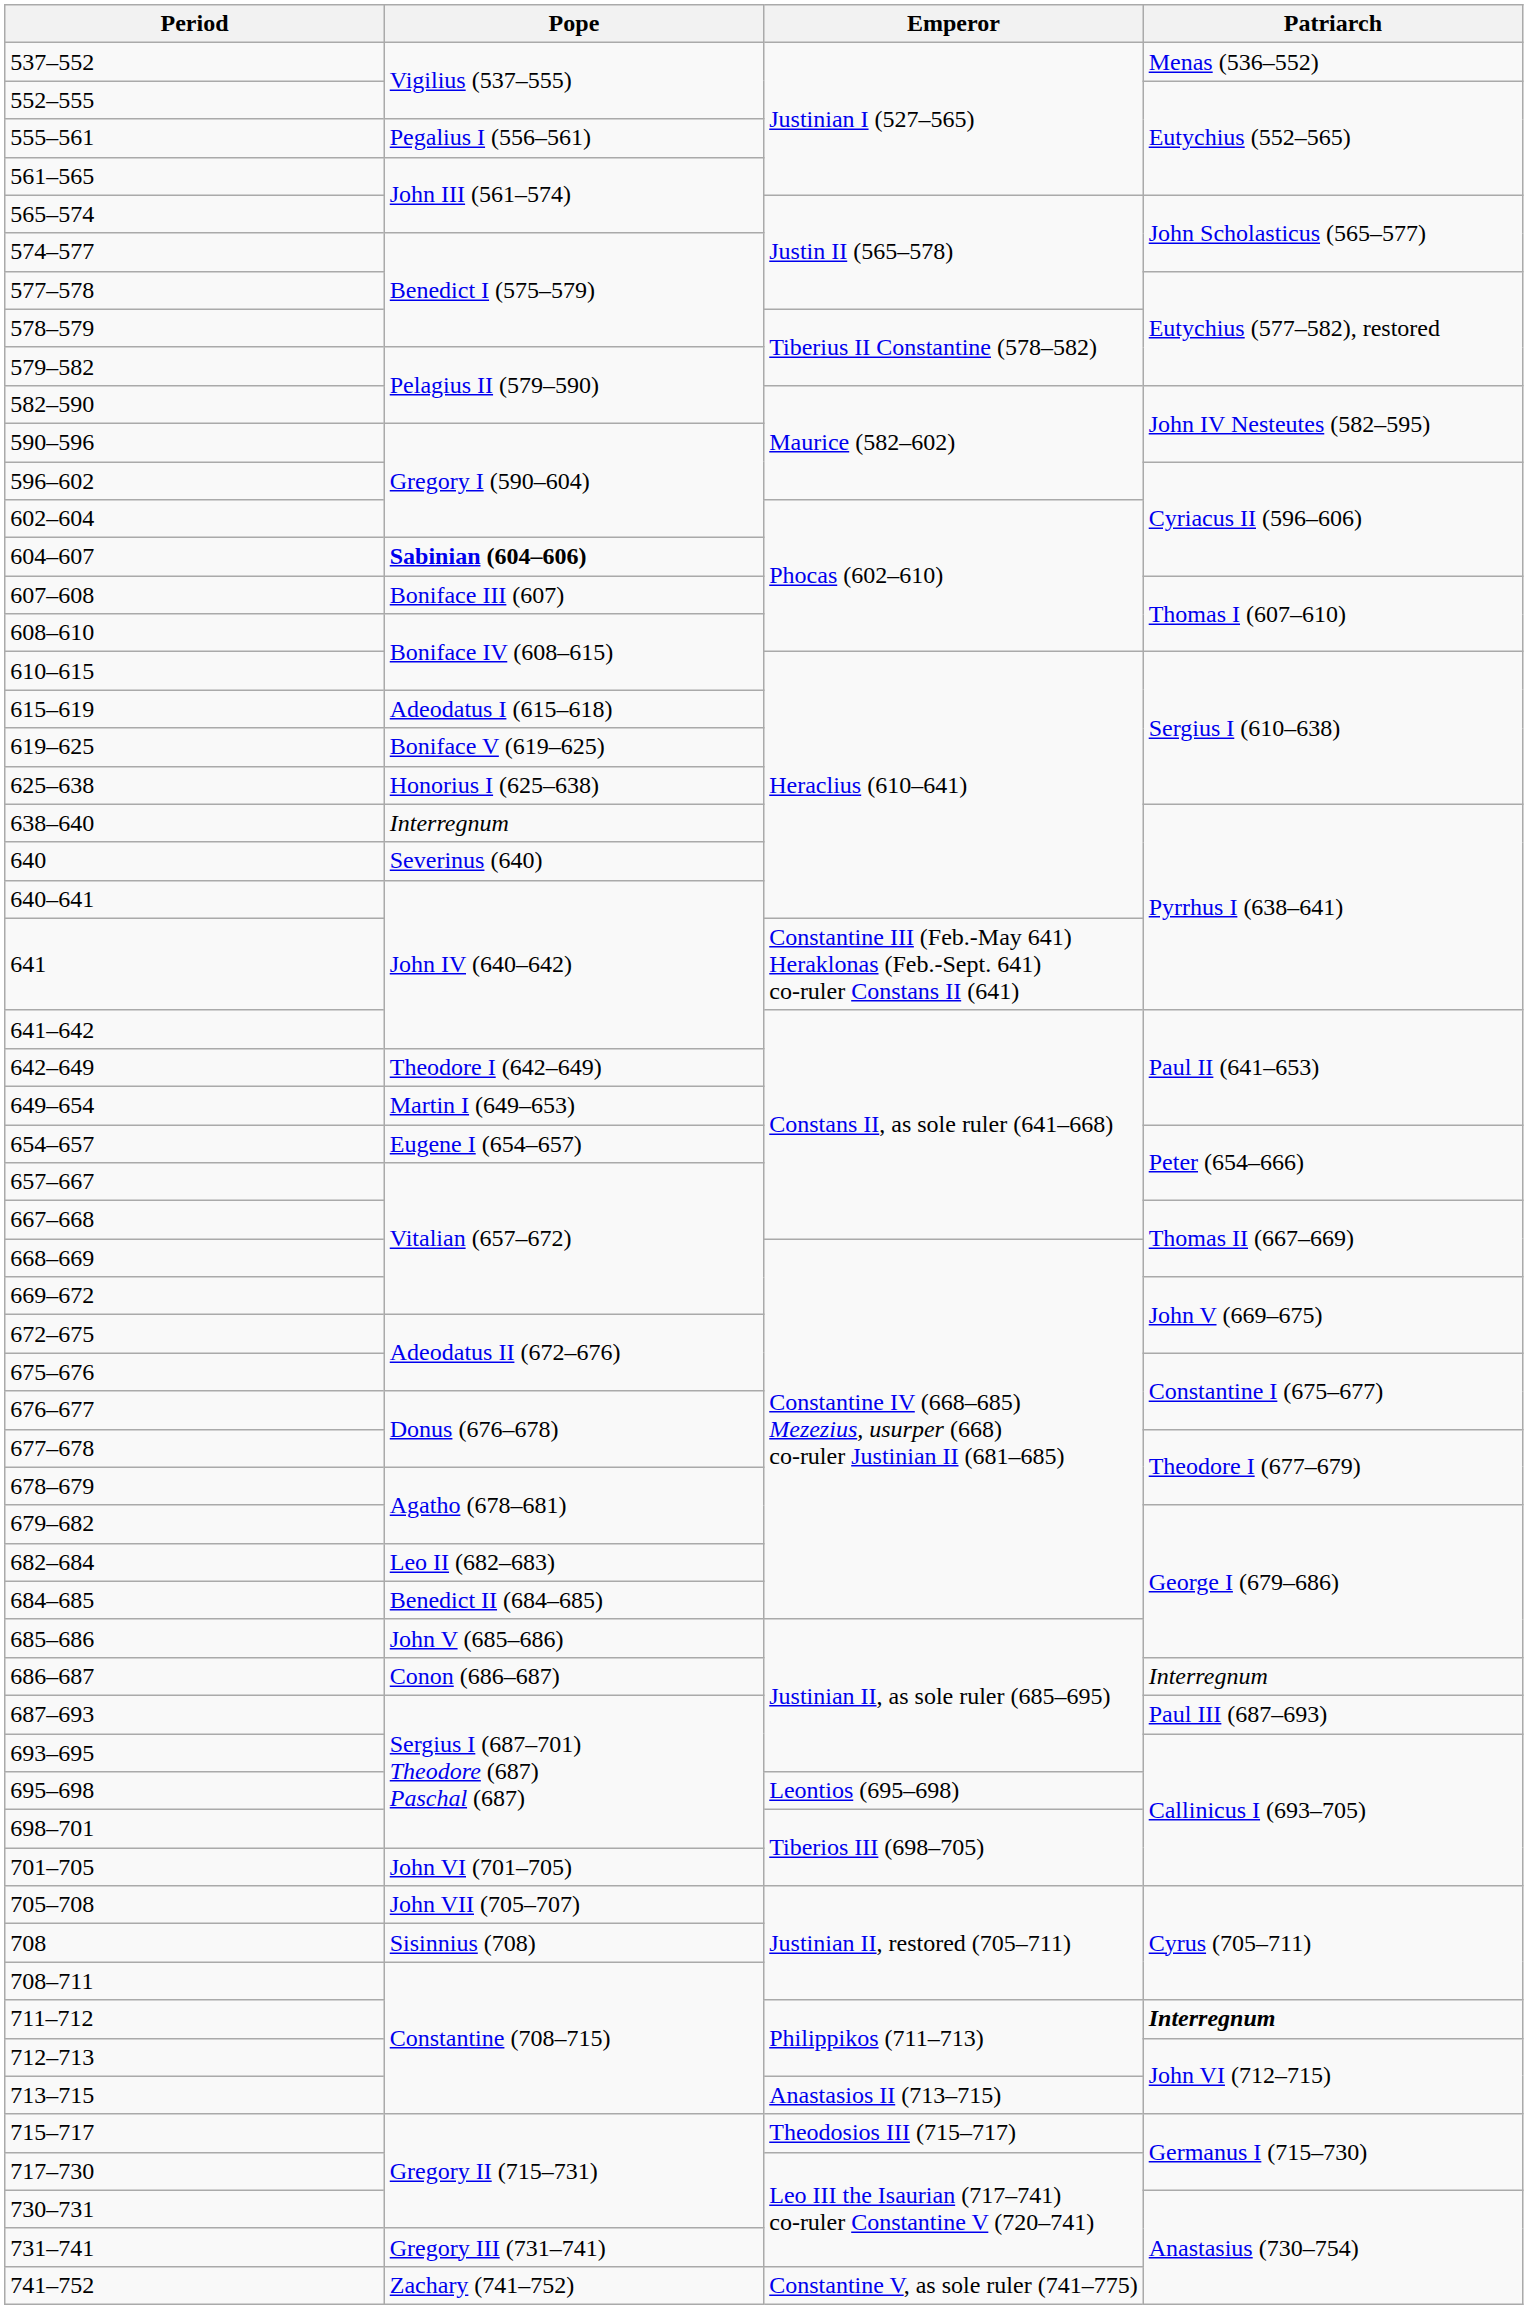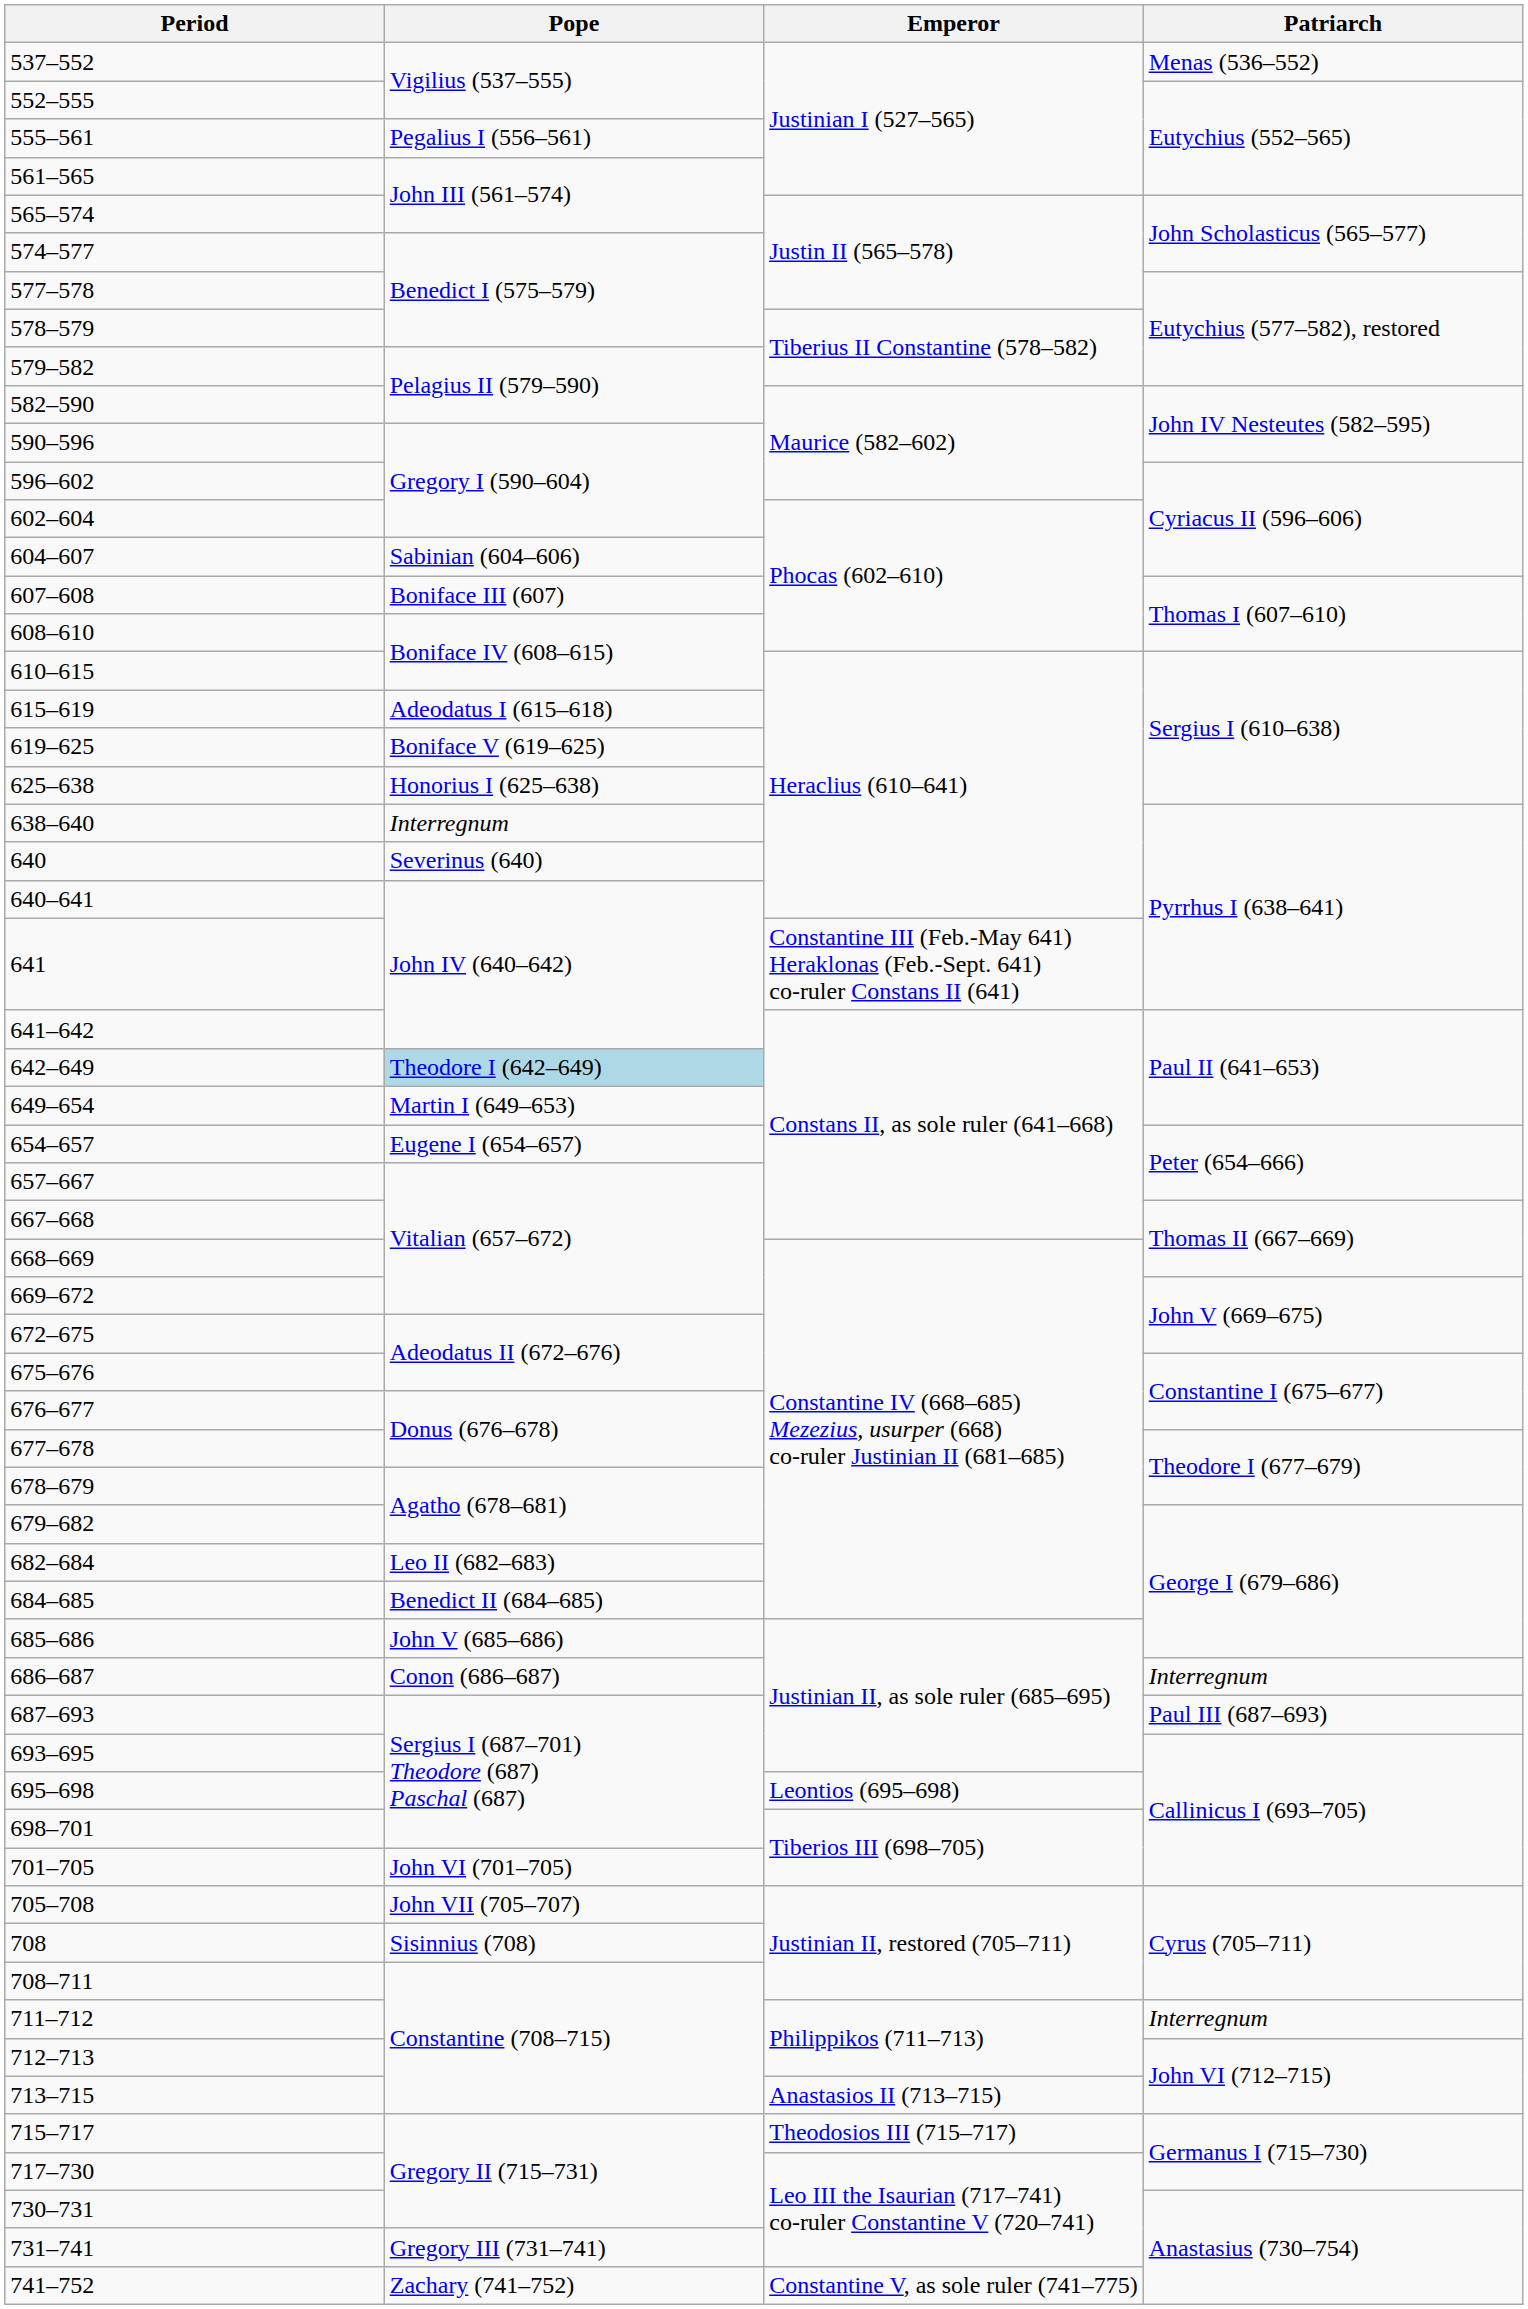(488, 556) bold -> (485, 556) normal
(496, 1067) no background -> (496, 1067) lightblue background
(1212, 2018) bold -> (1208, 2018) normal
